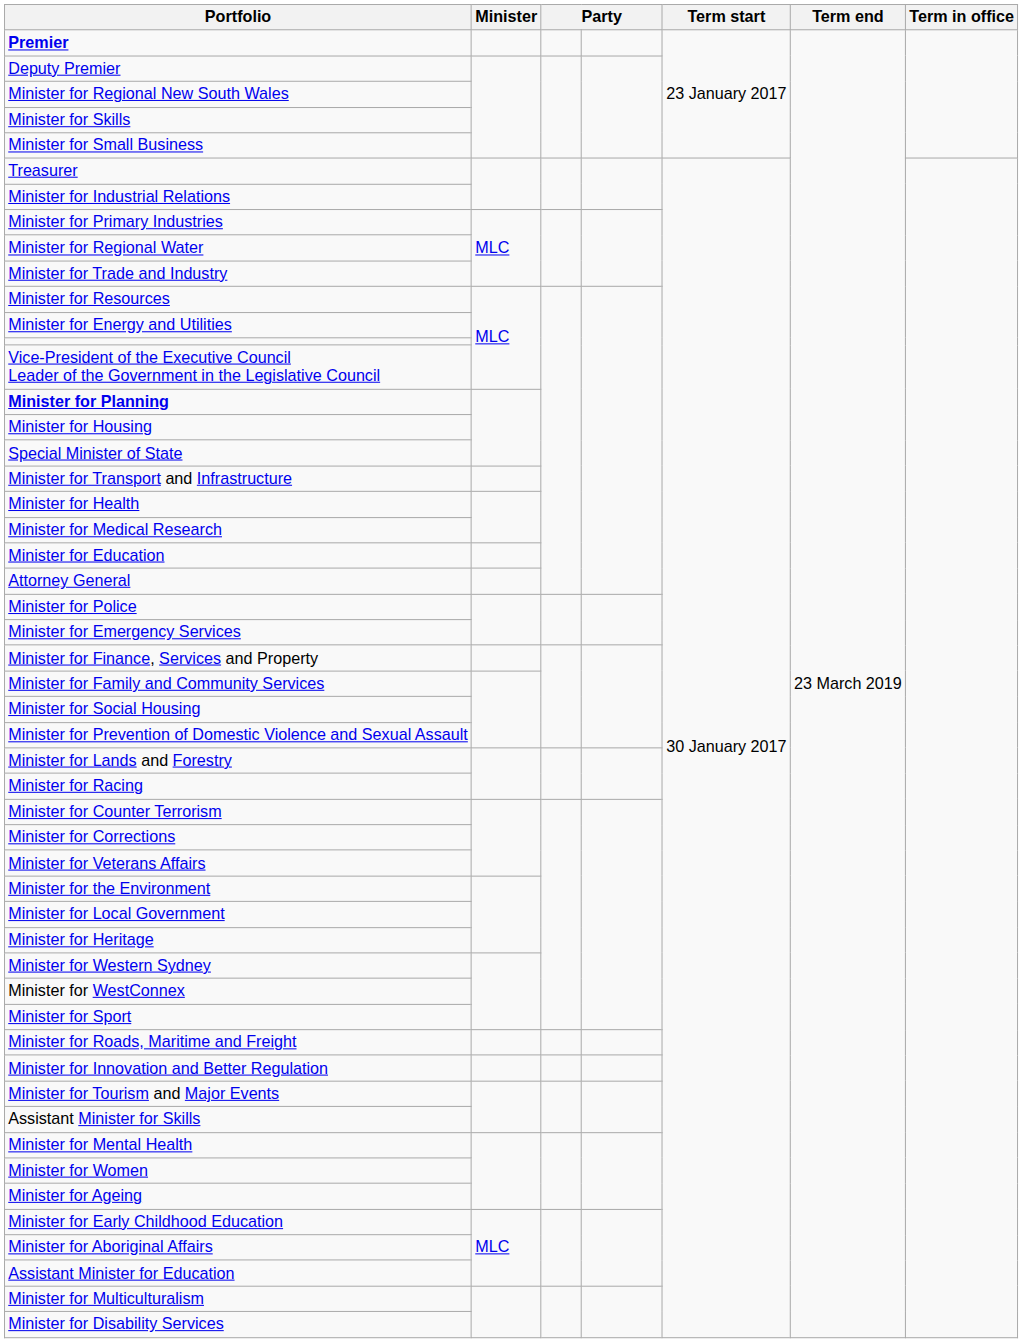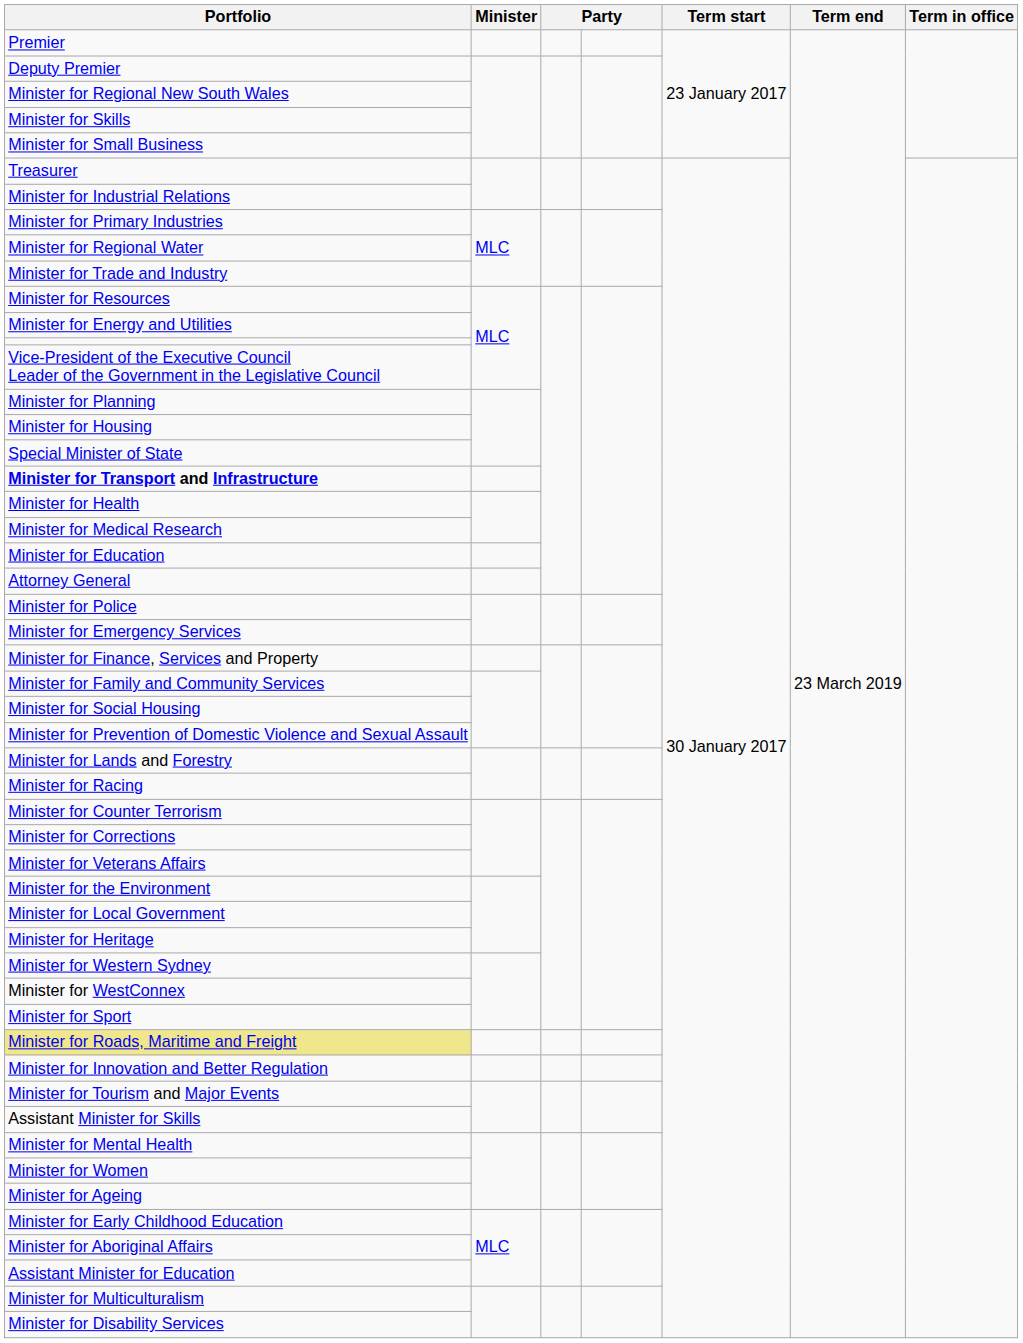(38, 42) bold -> (37, 42) normal
(89, 401) bold -> (82, 401) normal
(150, 478) normal -> (163, 478) bold
(152, 1042) no background -> (152, 1042) khaki background
